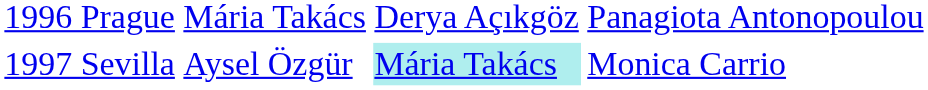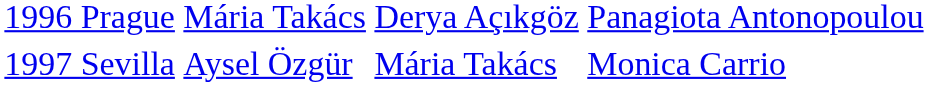(466, 63) paleturquoise background -> (466, 63) no background
